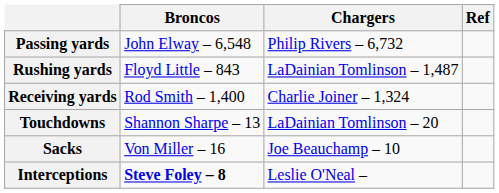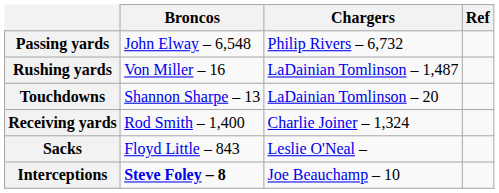(182, 70) Floyd Little – 843 -> (175, 70) Von Miller – 16
rows swapped: (62, 96) <-> (62, 123)
(175, 149) Von Miller – 16 -> (182, 149) Floyd Little – 843
(334, 149) Joe Beauchamp – 10 -> (317, 149) Leslie O'Neal –
(317, 175) Leslie O'Neal – -> (334, 175) Joe Beauchamp – 10
